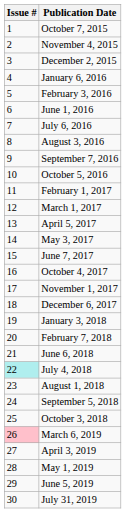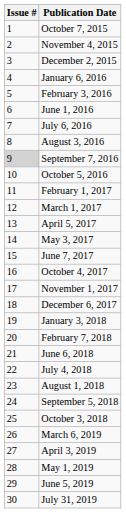(9, 158) no background -> (9, 158) lightgrey background
(12, 369) paleturquoise background -> (12, 369) no background
(12, 434) pink background -> (12, 434) no background
